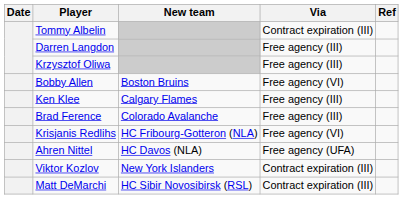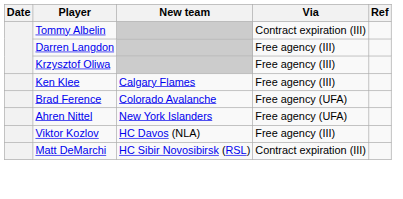- row: (64, 82)
(302, 116) Free agency (III) -> (301, 99) Free agency (UFA)
- row: (76, 133)
(161, 151) HC Davos (NLA) -> (166, 116) New York Islanders
(167, 168) New York Islanders -> (160, 133) HC Davos (NLA)
(318, 168) Contract expiration (III) -> (295, 133) Free agency (III)
